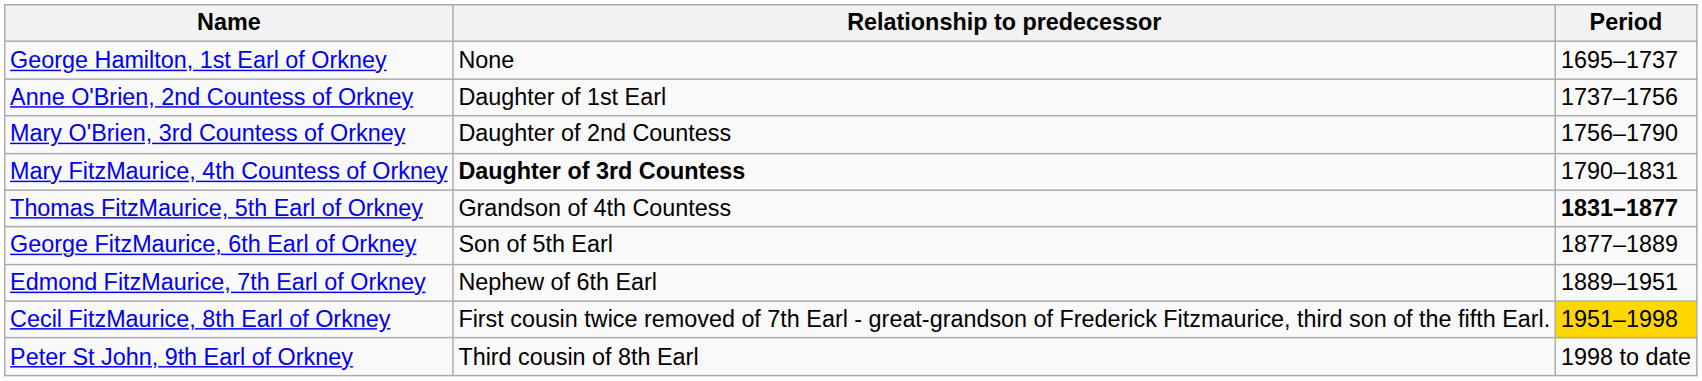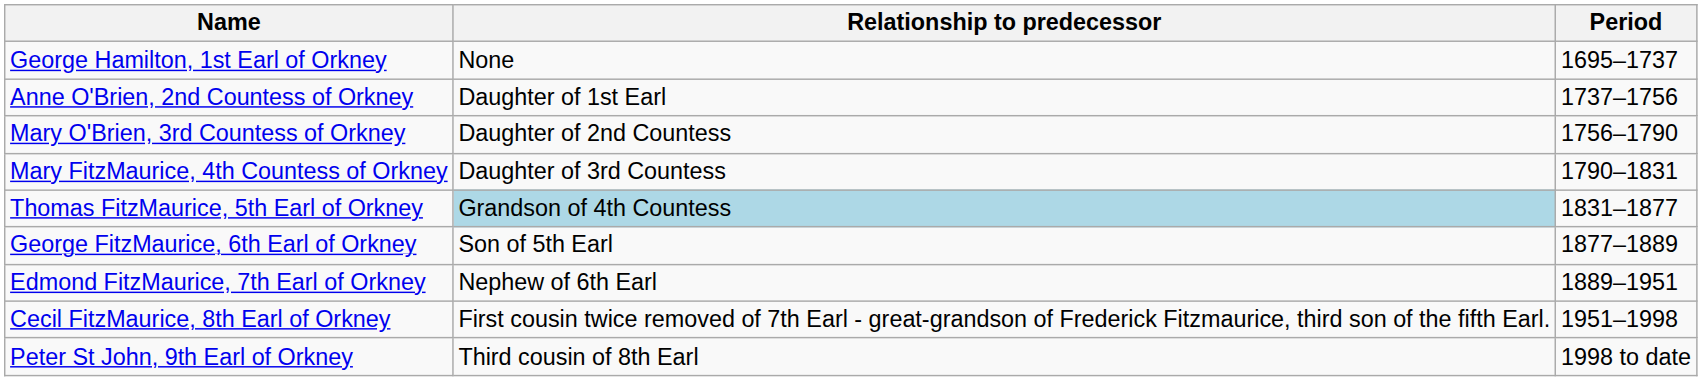(602, 171) bold -> (592, 171) normal
(595, 208) no background -> (595, 208) lightblue background
(1619, 208) bold -> (1619, 208) normal
(1619, 319) gold background -> (1619, 319) no background
